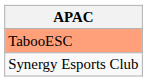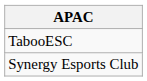(40, 40) lightsalmon background -> (40, 40) no background
